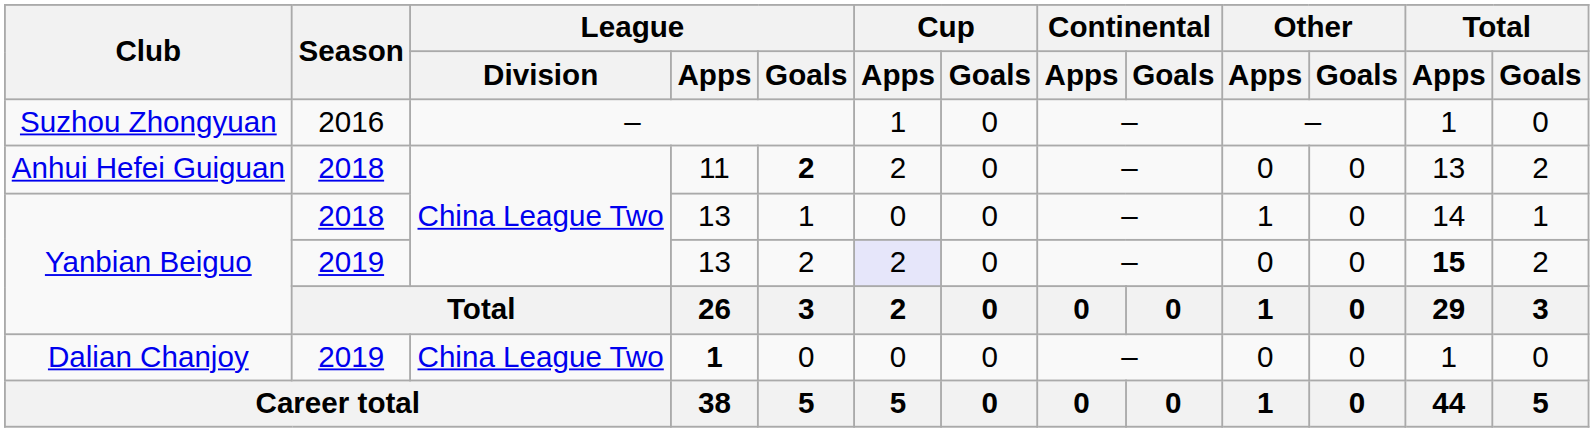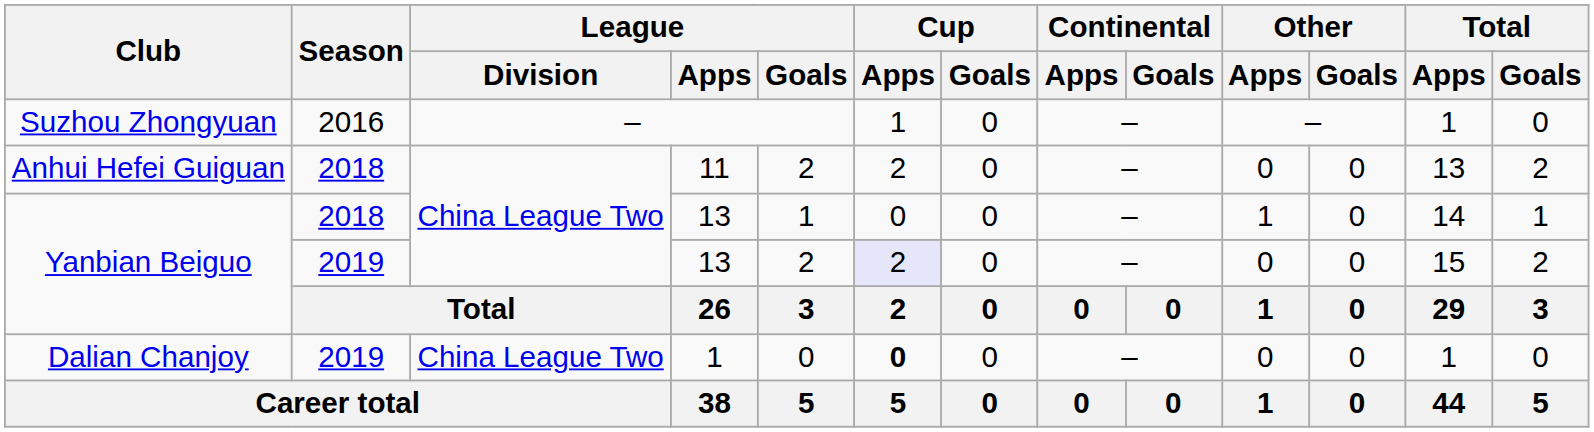(806, 168) bold -> (806, 168) normal
(1449, 262) bold -> (1449, 262) normal
(714, 356) bold -> (714, 356) normal
(898, 356) normal -> (898, 356) bold
